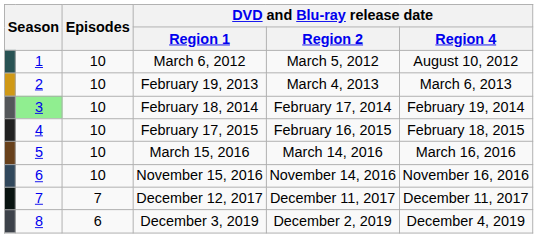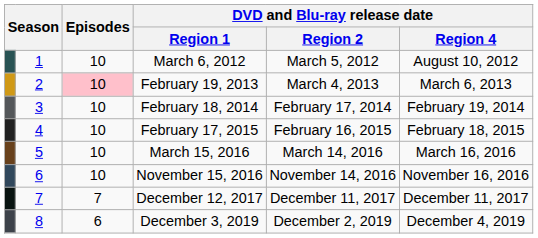(98, 84) no background -> (98, 84) pink background
(39, 107) lightgreen background -> (39, 107) no background
